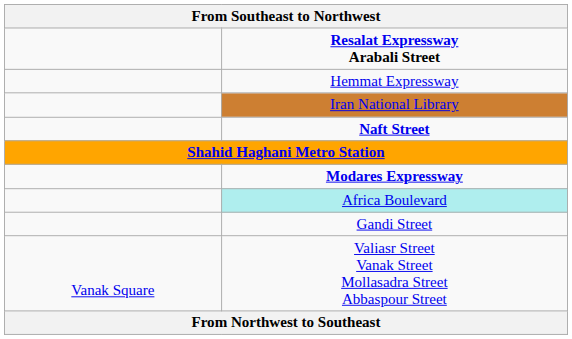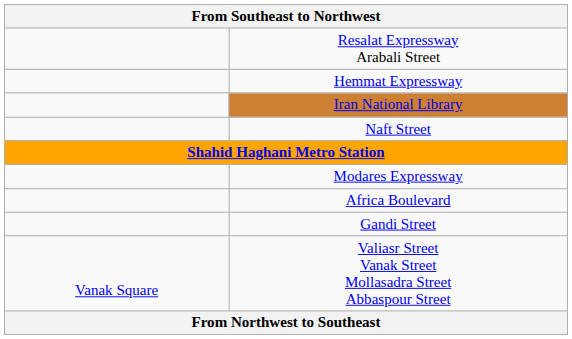(394, 48) bold -> (398, 48) normal
(394, 128) bold -> (398, 128) normal
(394, 176) bold -> (398, 176) normal
(394, 200) paleturquoise background -> (398, 200) no background
